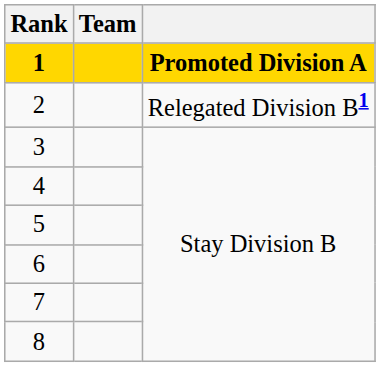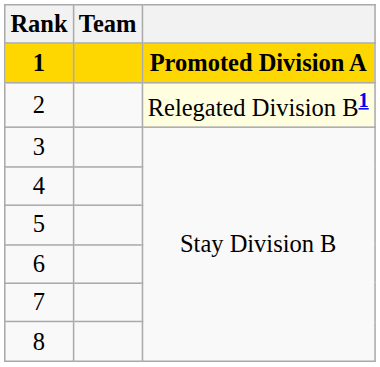(258, 104) no background -> (258, 104) lightyellow background
